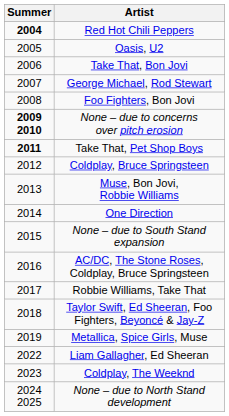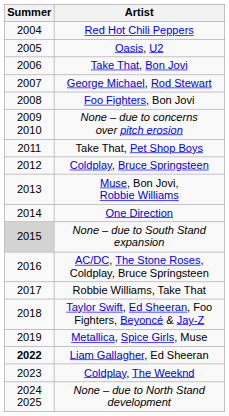(29, 30) bold -> (29, 30) normal
(29, 124) bold -> (29, 124) normal
(29, 148) bold -> (29, 148) normal
(29, 236) no background -> (29, 236) lightgrey background
(29, 355) normal -> (29, 355) bold
